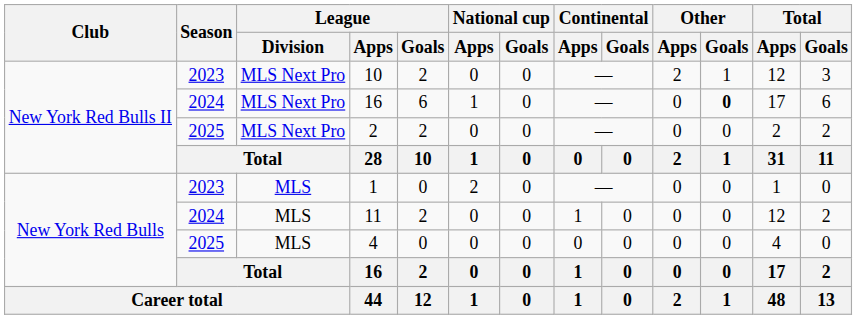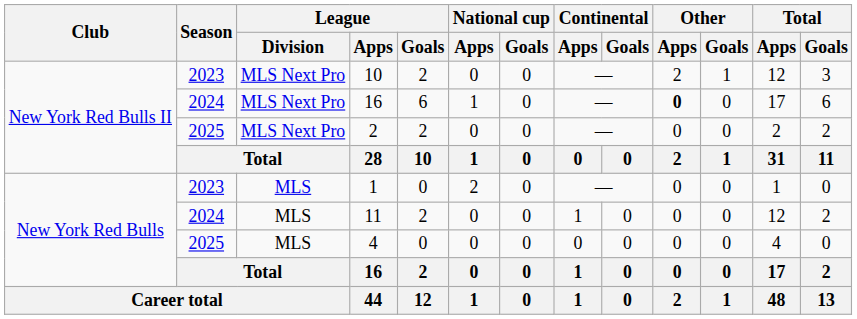(677, 103) normal -> (677, 103) bold
(727, 103) bold -> (727, 103) normal
